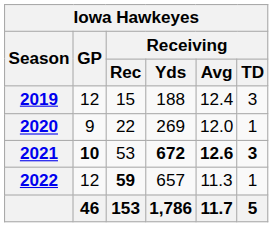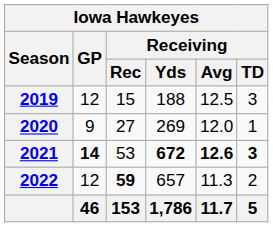(217, 99) 12.4 -> (217, 99) 12.5
(126, 126) 22 -> (126, 126) 27
(90, 153) 10 -> (90, 153) 14
(253, 180) 1 -> (253, 180) 2
